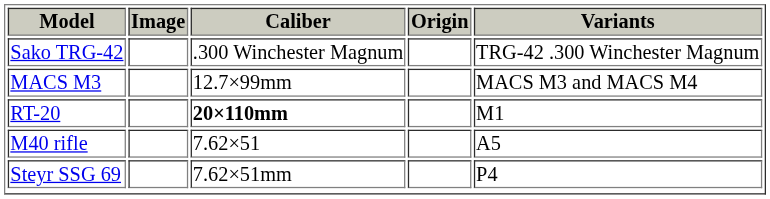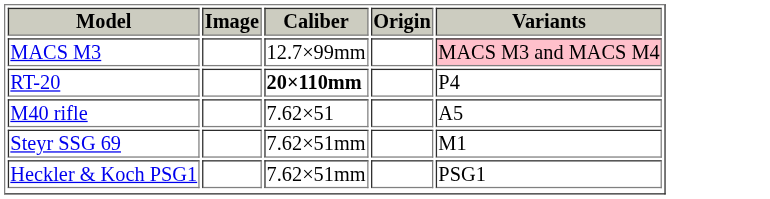- row: (67, 52)
(587, 82) no background -> (549, 52) pink background
(490, 113) M1 -> (449, 82) P4
(487, 174) P4 -> (452, 143) M1
+ row: (104, 174)
